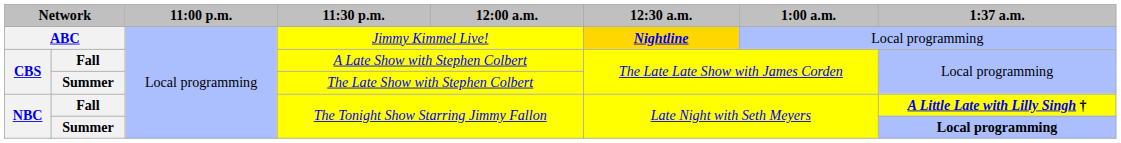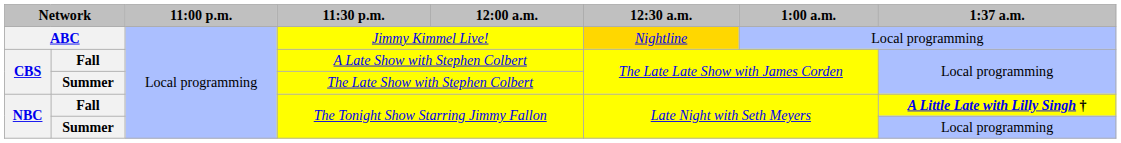(661, 37) bold -> (661, 37) normal
(997, 127) bold -> (997, 127) normal
